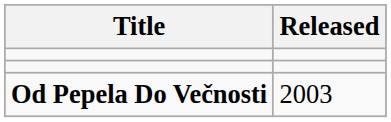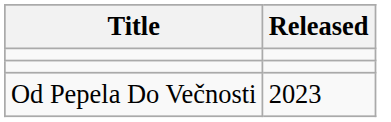(139, 94) bold -> (134, 94) normal
(306, 94) 2003 -> (295, 94) 2023
